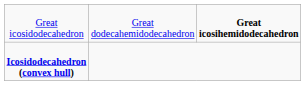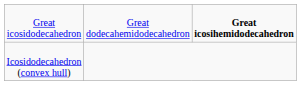(46, 67) bold -> (44, 67) normal
